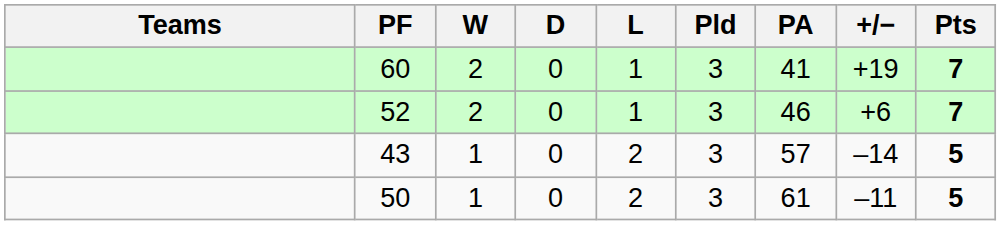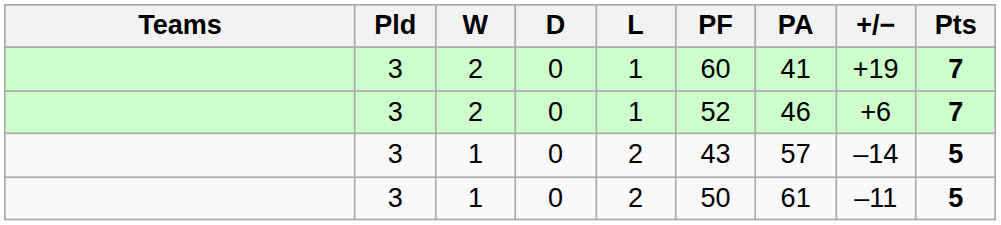columns swapped: (716, 25) <-> (395, 25)
